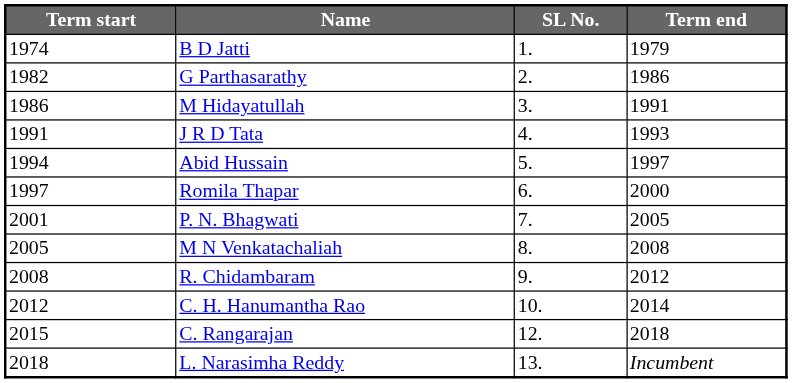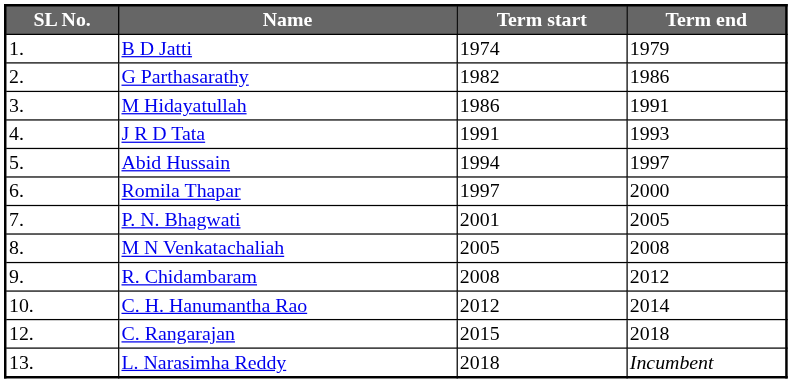columns swapped: (571, 20) <-> (91, 20)
